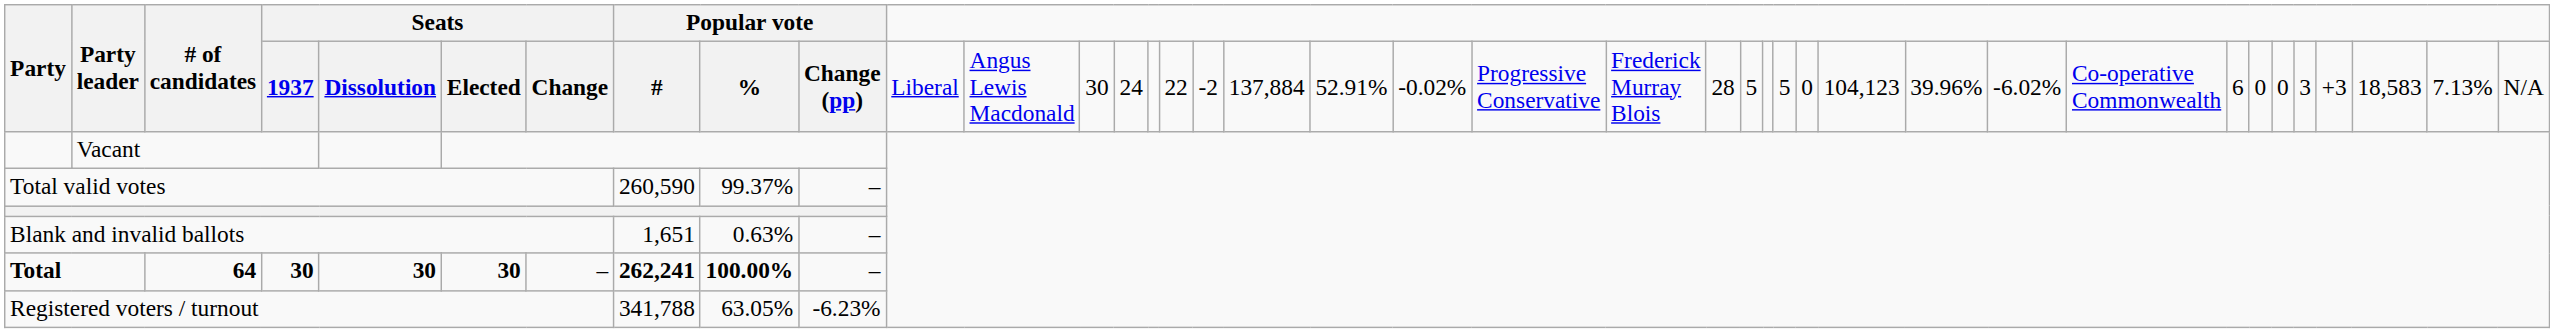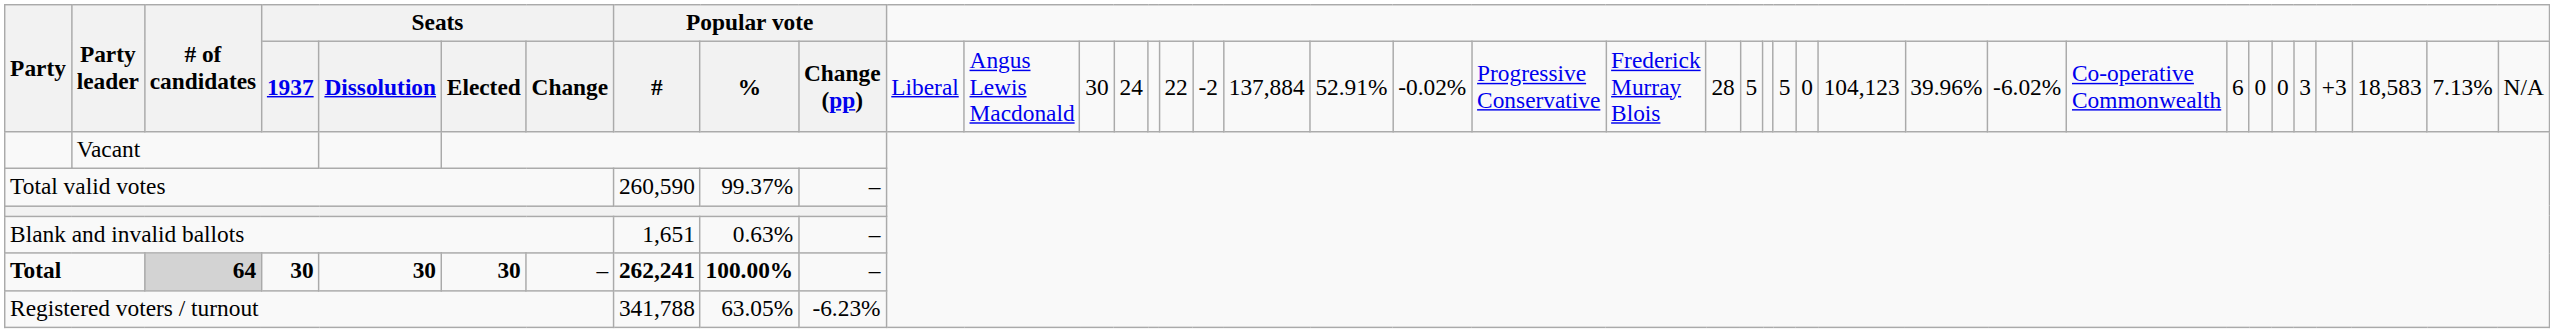(244, 271) no background -> (244, 271) lightgrey background
